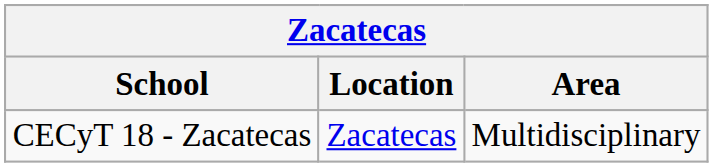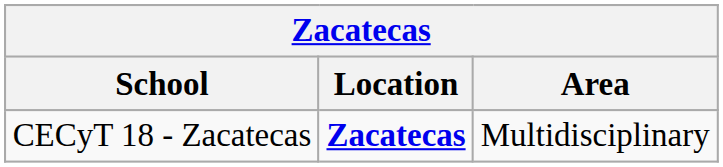(391, 135) normal -> (396, 135) bold
